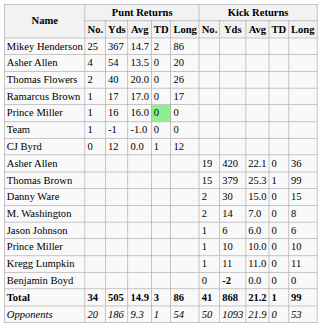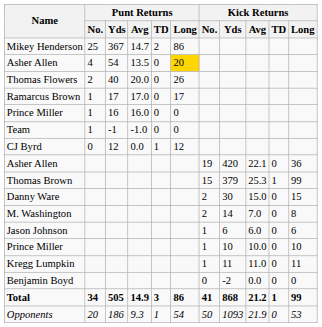(179, 63) no background -> (179, 63) gold background
(156, 113) lightgreen background -> (156, 113) no background
(227, 280) bold -> (227, 280) normal
